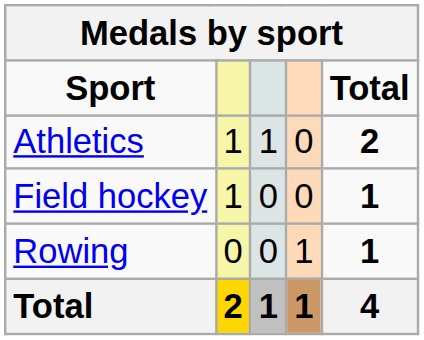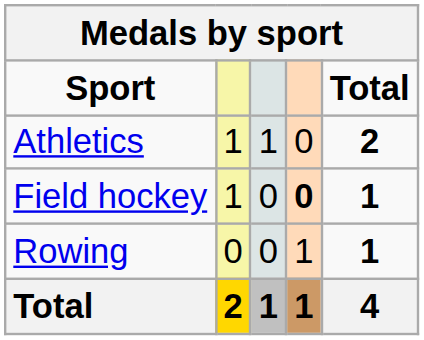(304, 197) normal -> (304, 197) bold
